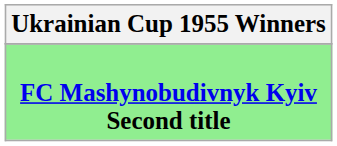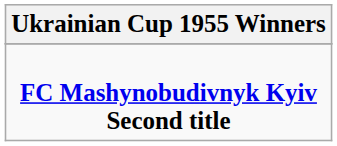(169, 105) lightgreen background -> (169, 105) no background
